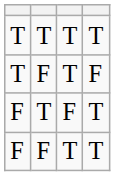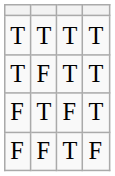(95, 73) F -> (96, 73) T
(96, 150) T -> (95, 150) F
